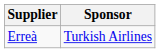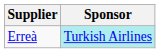(108, 36) no background -> (108, 36) paleturquoise background
